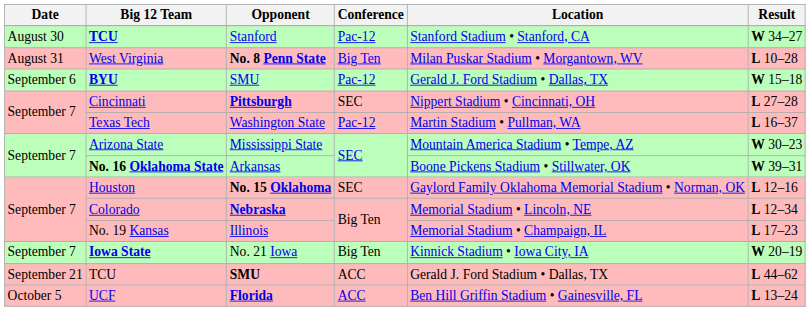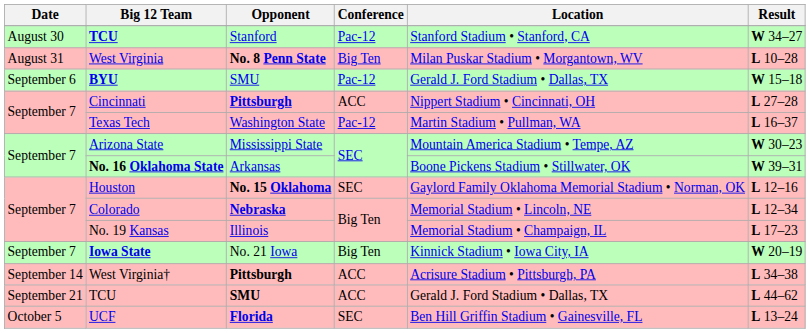(350, 101) SEC -> (352, 101) ACC
+ row: (130, 274)
(352, 295) ACC -> (350, 317) SEC
